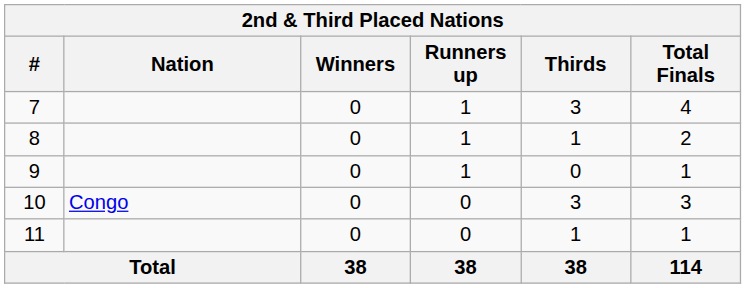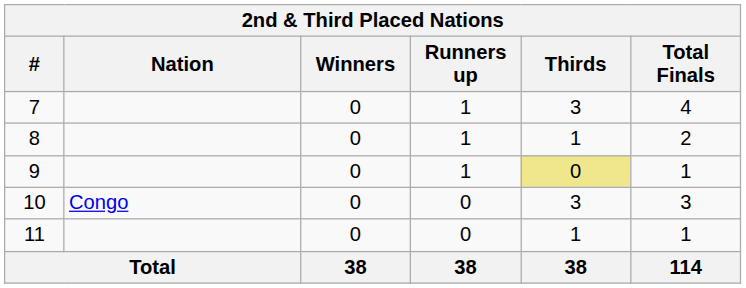(576, 171) no background -> (576, 171) khaki background
